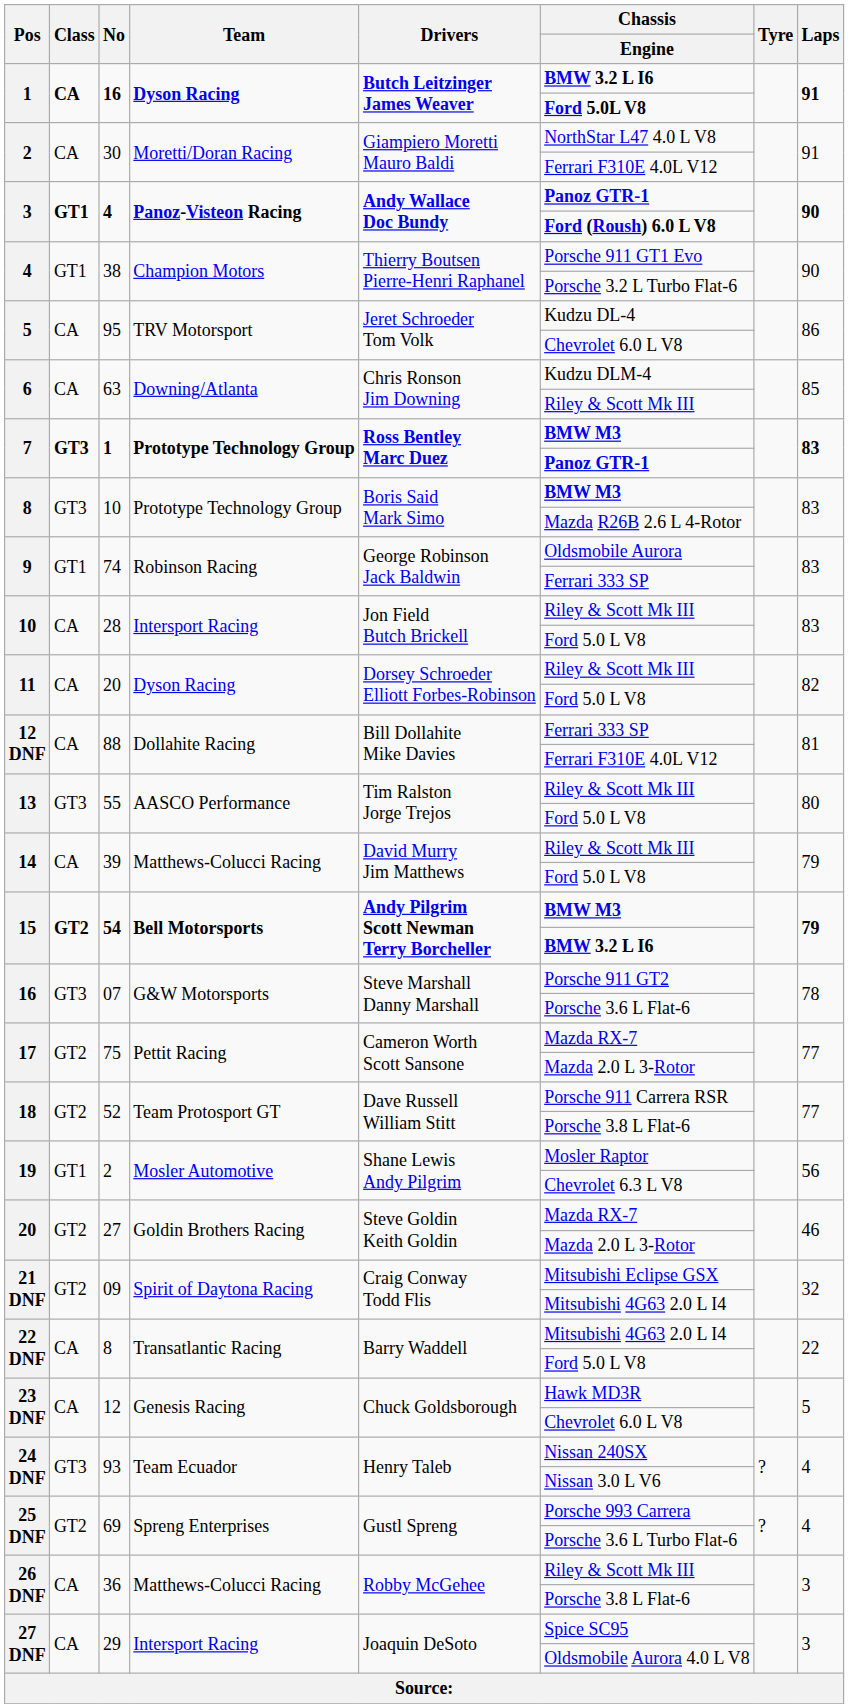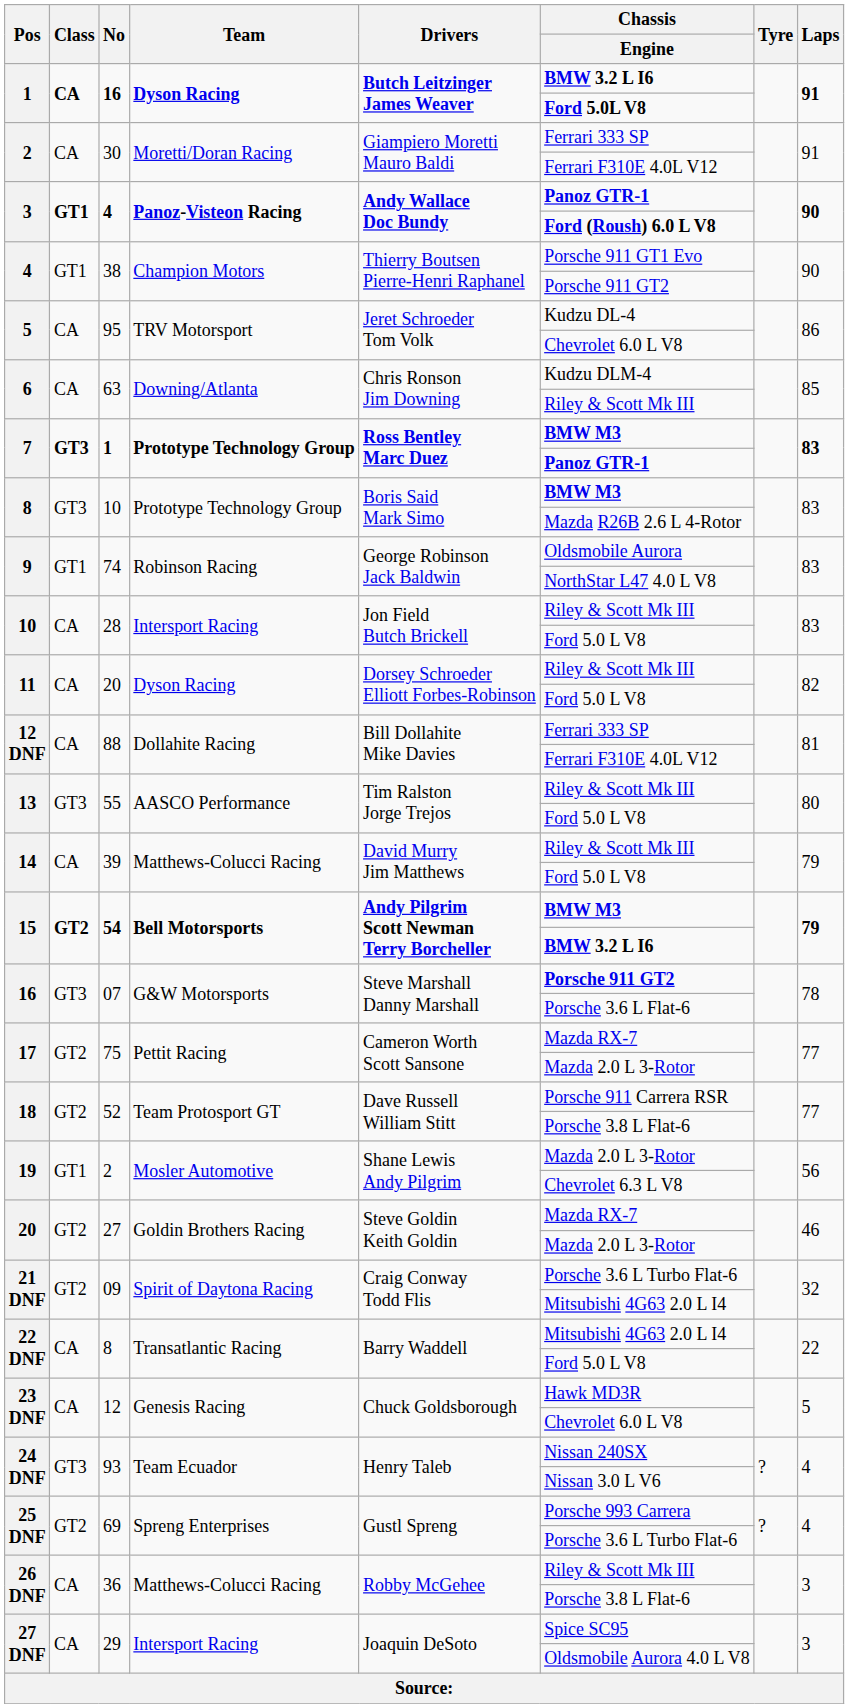(630, 137) NorthStar L47 4.0 L V8 -> (596, 137) Ferrari 333 SP
(641, 285) Porsche 3.2 L Turbo Flat-6 -> (607, 285) Porsche 911 GT2
(596, 581) Ferrari 333 SP -> (630, 581) NorthStar L47 4.0 L V8
(607, 978) normal -> (609, 978) bold
(596, 1156) Mosler Raptor -> (619, 1156) Mazda 2.0 L 3-Rotor
(631, 1274) Mitsubishi Eclipse GSX -> (641, 1274) Porsche 3.6 L Turbo Flat-6
